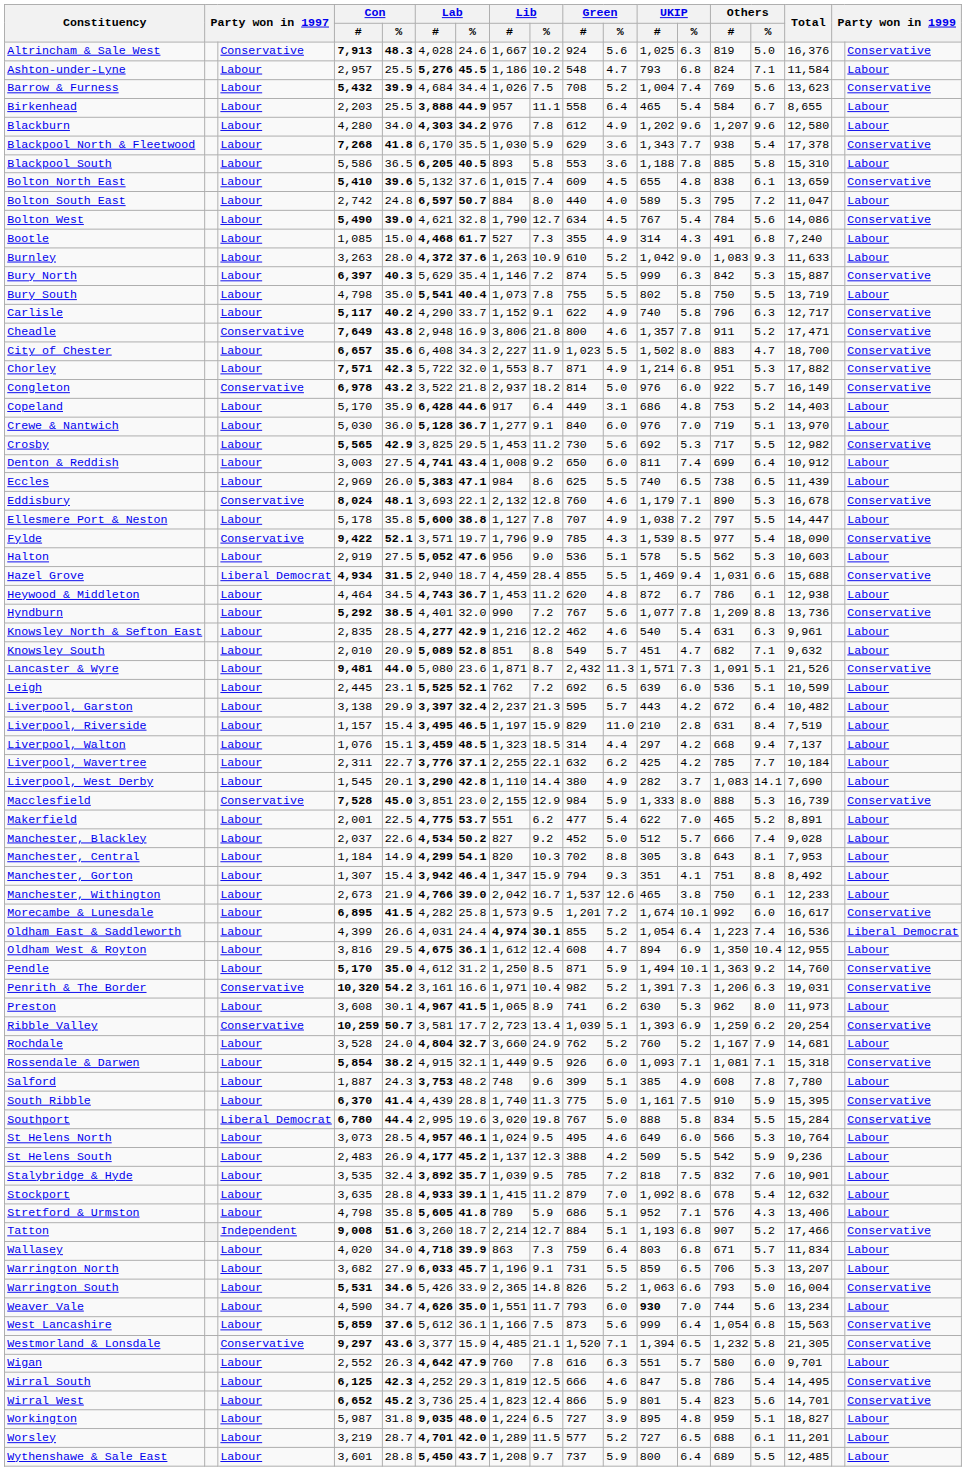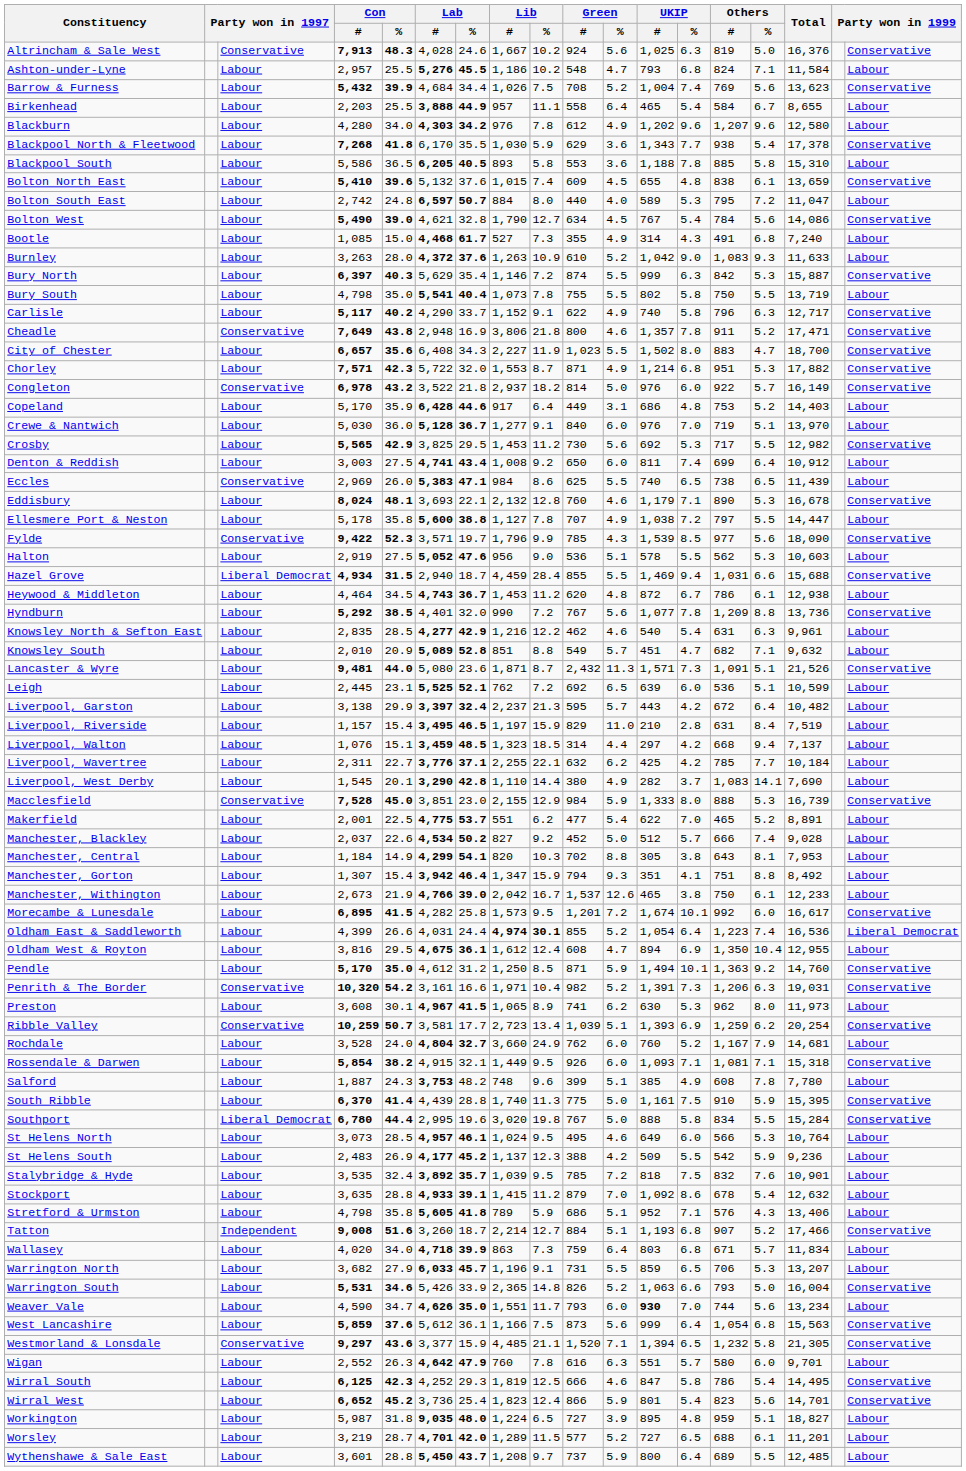(241, 483) Labour -> (262, 483) Conservative
(262, 501) Conservative -> (241, 501) Labour
(399, 539) 52.1 -> (399, 539) 52.3
(764, 539) 5.4 -> (764, 539) 5.6
(617, 1045) 5.2 -> (617, 1045) 6.0
